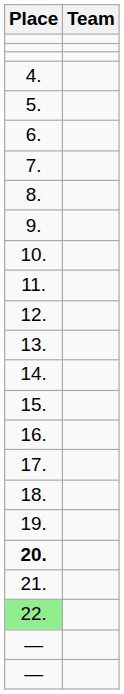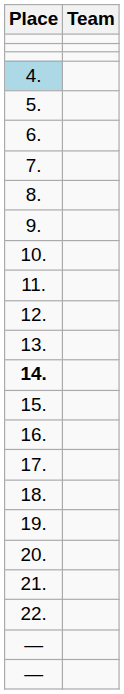(34, 75) no background -> (34, 75) lightblue background
(34, 374) normal -> (34, 374) bold
(34, 554) bold -> (34, 554) normal
(34, 614) lightgreen background -> (34, 614) no background
